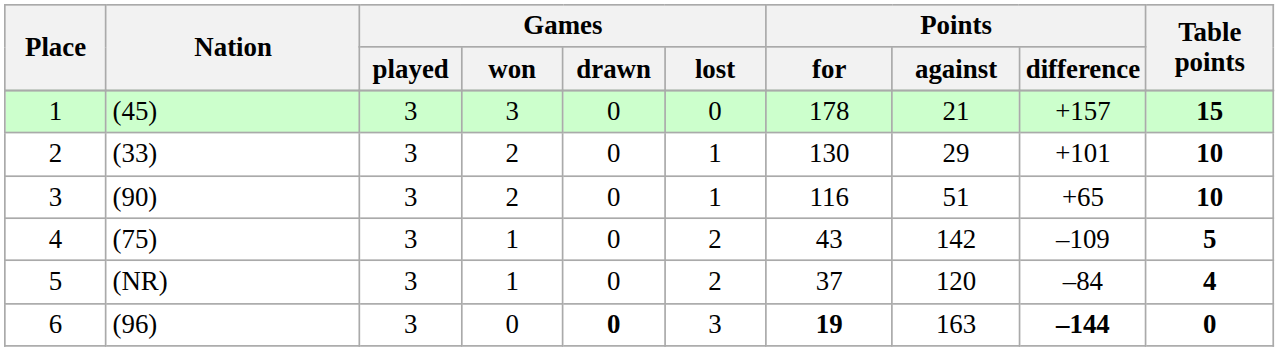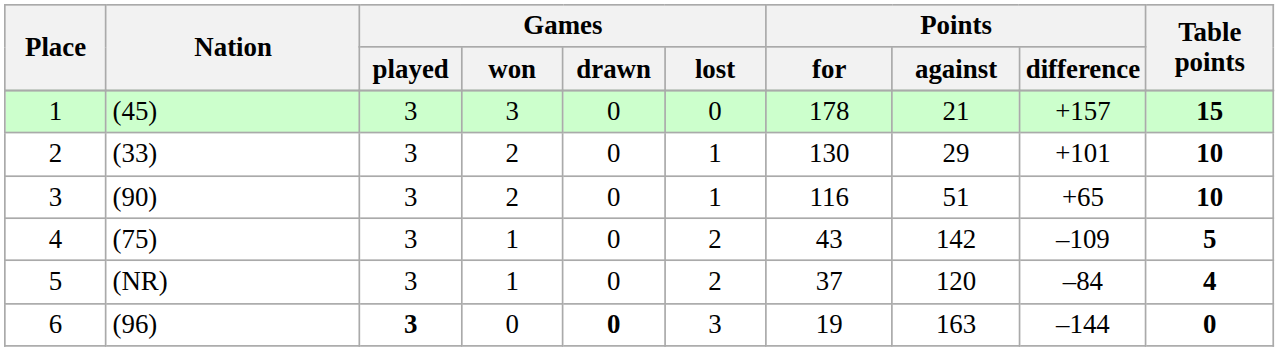(411, 324) normal -> (411, 324) bold
(829, 324) bold -> (829, 324) normal
(1083, 324) bold -> (1083, 324) normal
